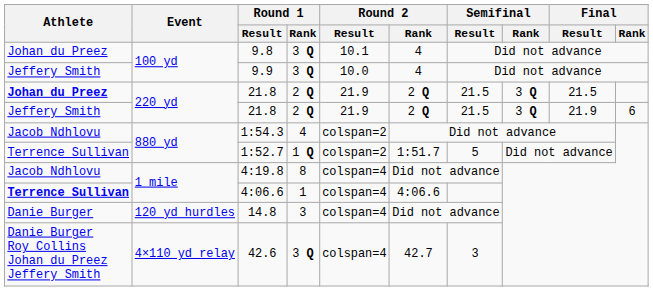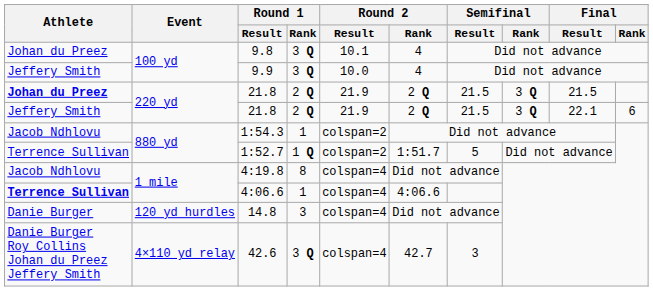(582, 112) 21.9 -> (582, 112) 22.1
(303, 132) 4 -> (303, 132) 1
